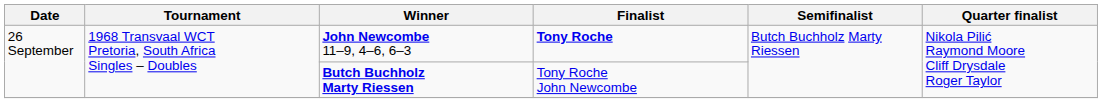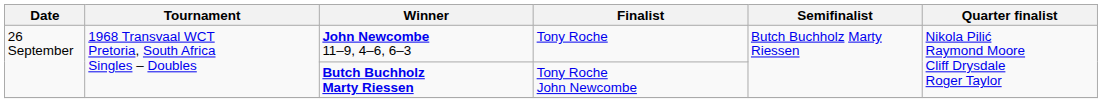(575, 36) bold -> (572, 36) normal
